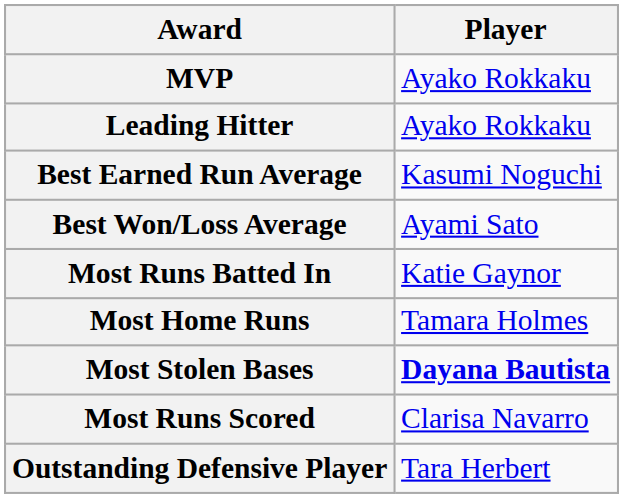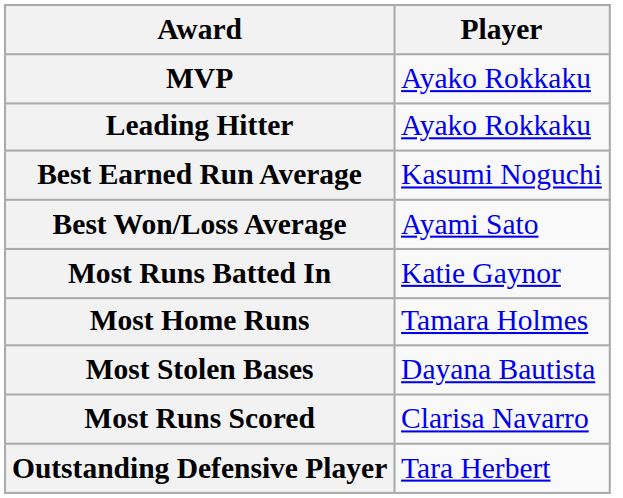(506, 370) bold -> (498, 370) normal
